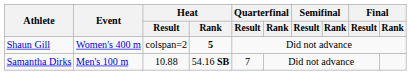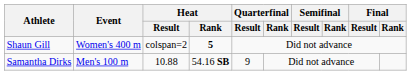(248, 62) 7 -> (248, 62) 9
